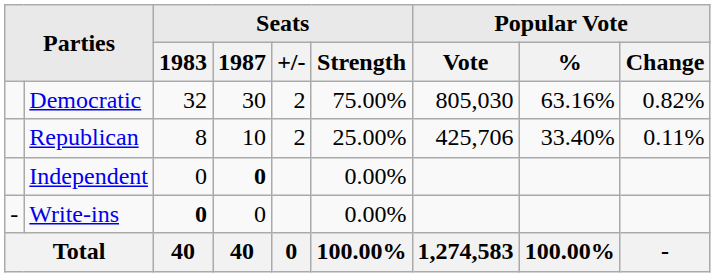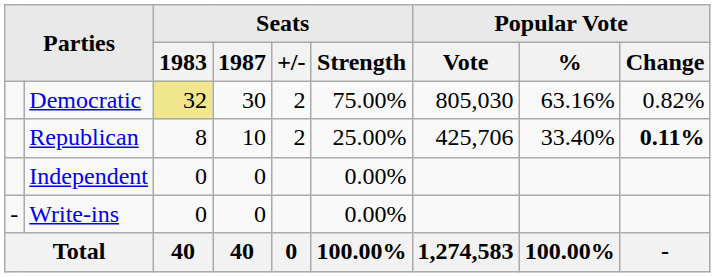(195, 99) no background -> (195, 99) khaki background
(674, 137) normal -> (672, 137) bold
(260, 175) bold -> (260, 175) normal
(201, 213) bold -> (201, 213) normal
